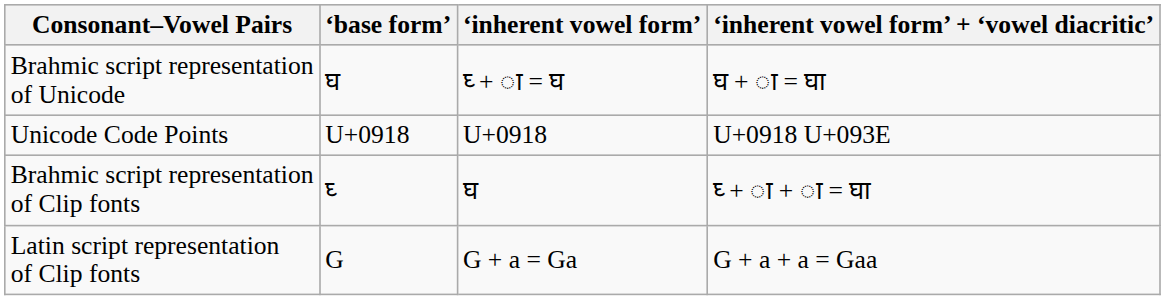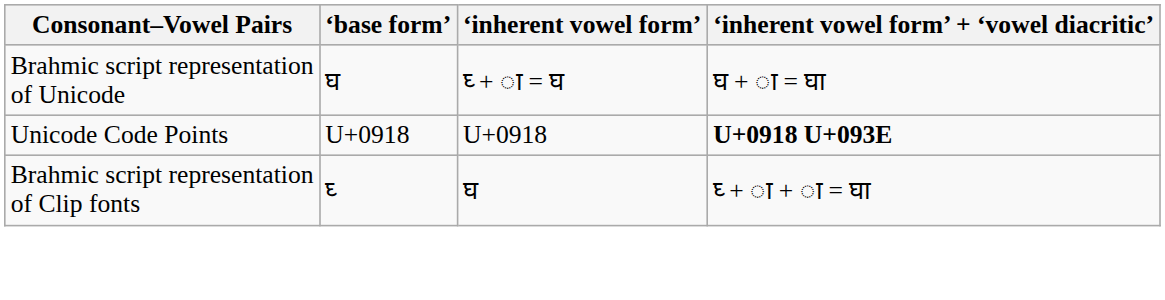(802, 134) normal -> (803, 134) bold
- row: (145, 259)
